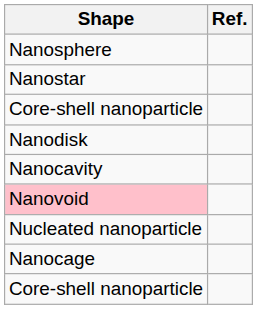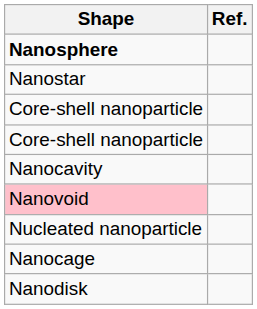(60, 49) normal -> (63, 49) bold
(48, 139) Nanodisk -> (106, 139) Core-shell nanoparticle
(106, 288) Core-shell nanoparticle -> (48, 288) Nanodisk
